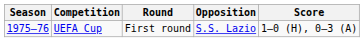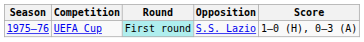(158, 29) no background -> (158, 29) paleturquoise background
